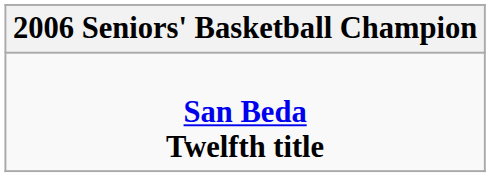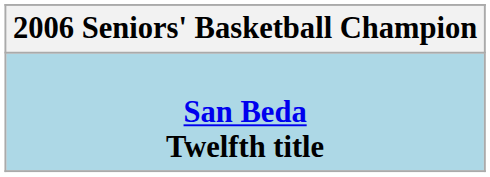(245, 128) no background -> (245, 128) lightblue background
